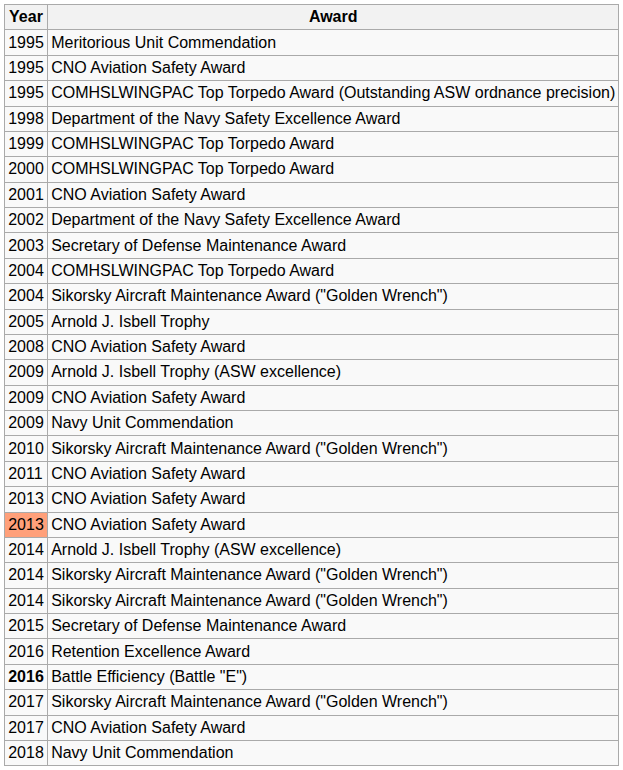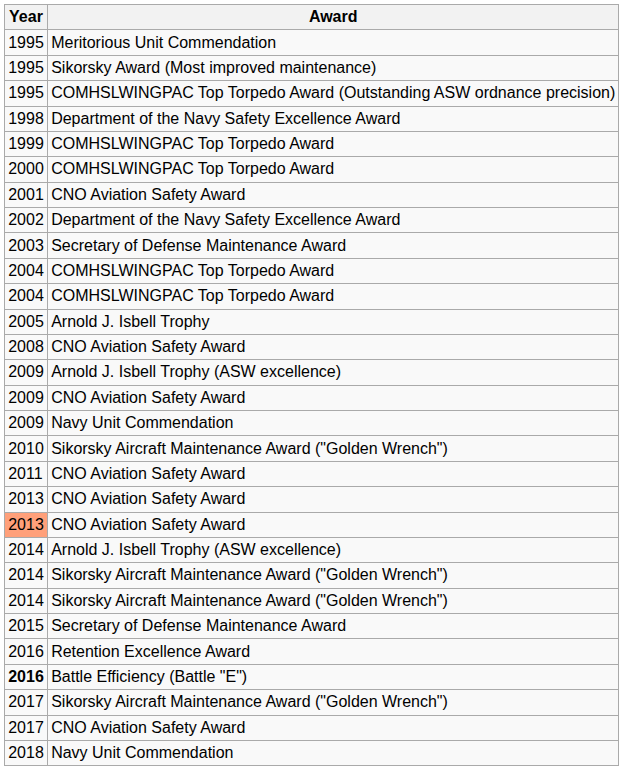(148, 67) CNO Aviation Safety Award -> (214, 67) Sikorsky Award (Most improved maintenance)
(250, 296) Sikorsky Aircraft Maintenance Award ("Golden Wrench") -> (193, 296) COMHSLWINGPAC Top Torpedo Award
